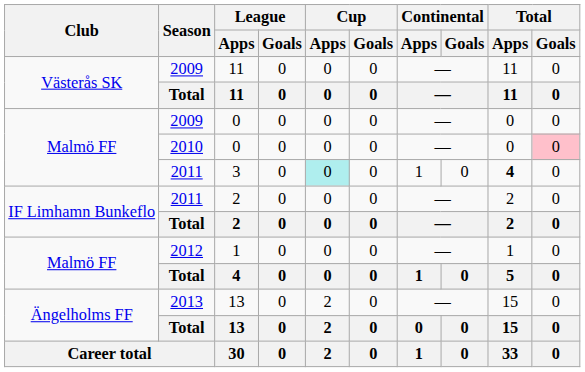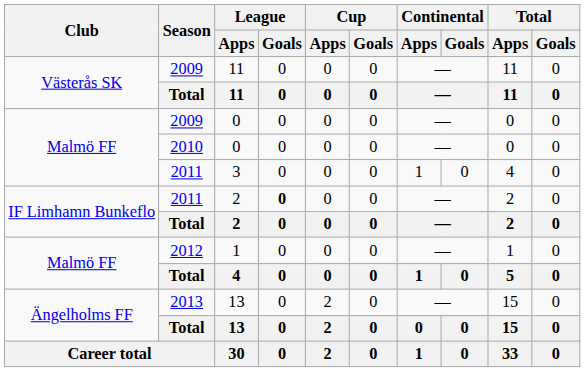(556, 146) pink background -> (556, 146) no background
(328, 172) paleturquoise background -> (328, 172) no background
(510, 172) bold -> (510, 172) normal
(282, 198) normal -> (282, 198) bold
